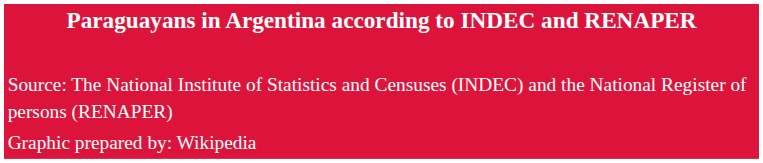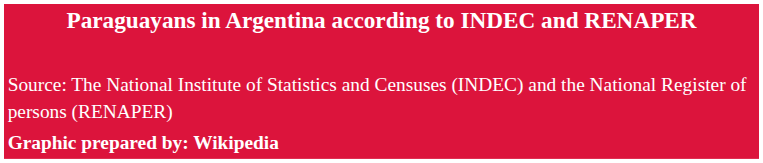(132, 143) normal -> (143, 141) bold
